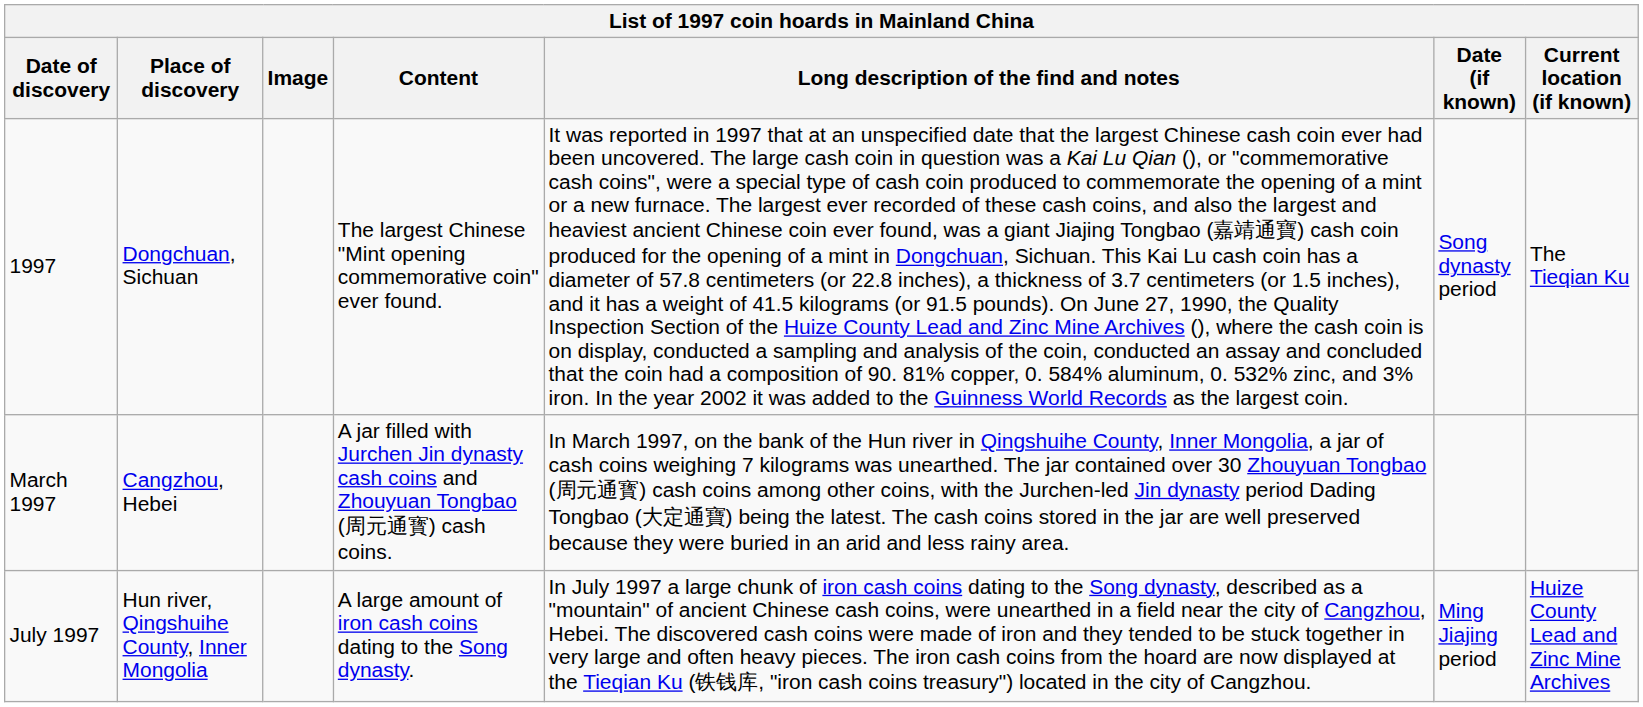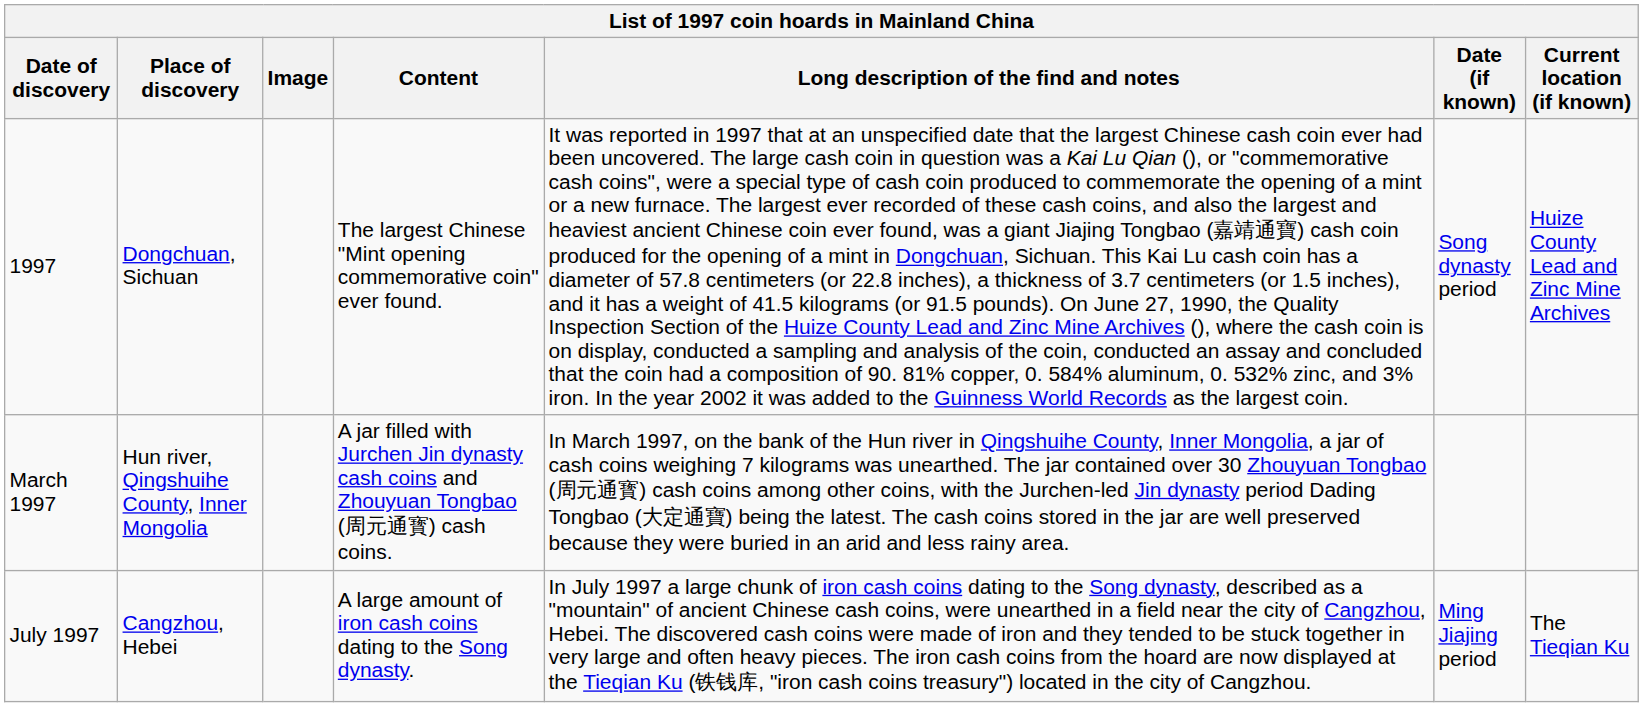(1580, 266) The Tieqian Ku -> (1575, 266) Huize County Lead and Zinc Mine Archives
(173, 492) Cangzhou, Hebei -> (185, 492) Hun river, Qingshuihe County, Inner Mongolia
(185, 635) Hun river, Qingshuihe County, Inner Mongolia -> (173, 635) Cangzhou, Hebei
(1575, 635) Huize County Lead and Zinc Mine Archives -> (1580, 635) The Tieqian Ku
